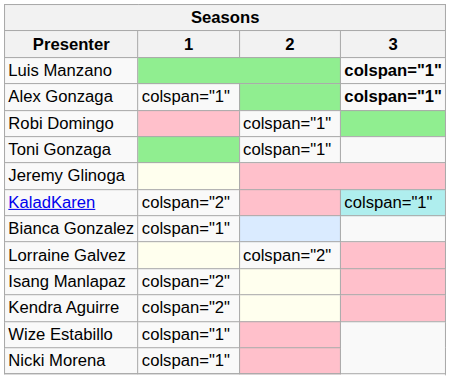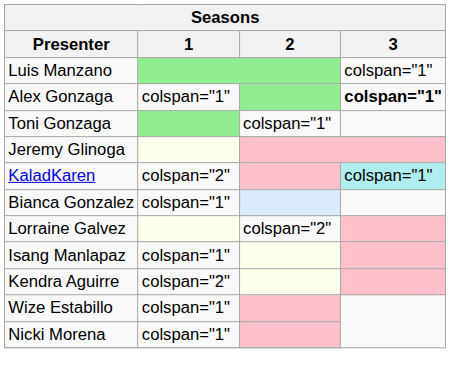(393, 70) bold -> (388, 70) normal
- row: (61, 123)
(186, 281) colspan="2" -> (186, 255) colspan="1"
